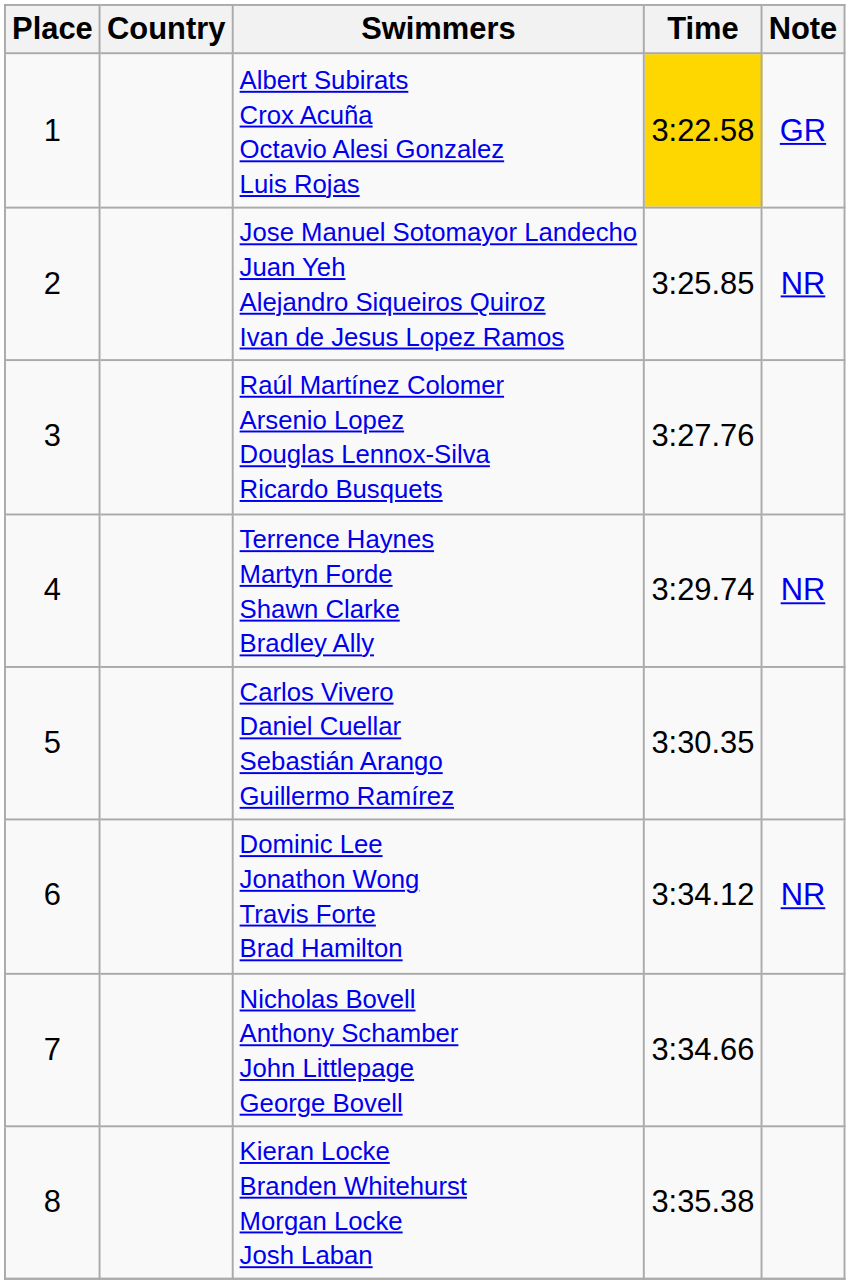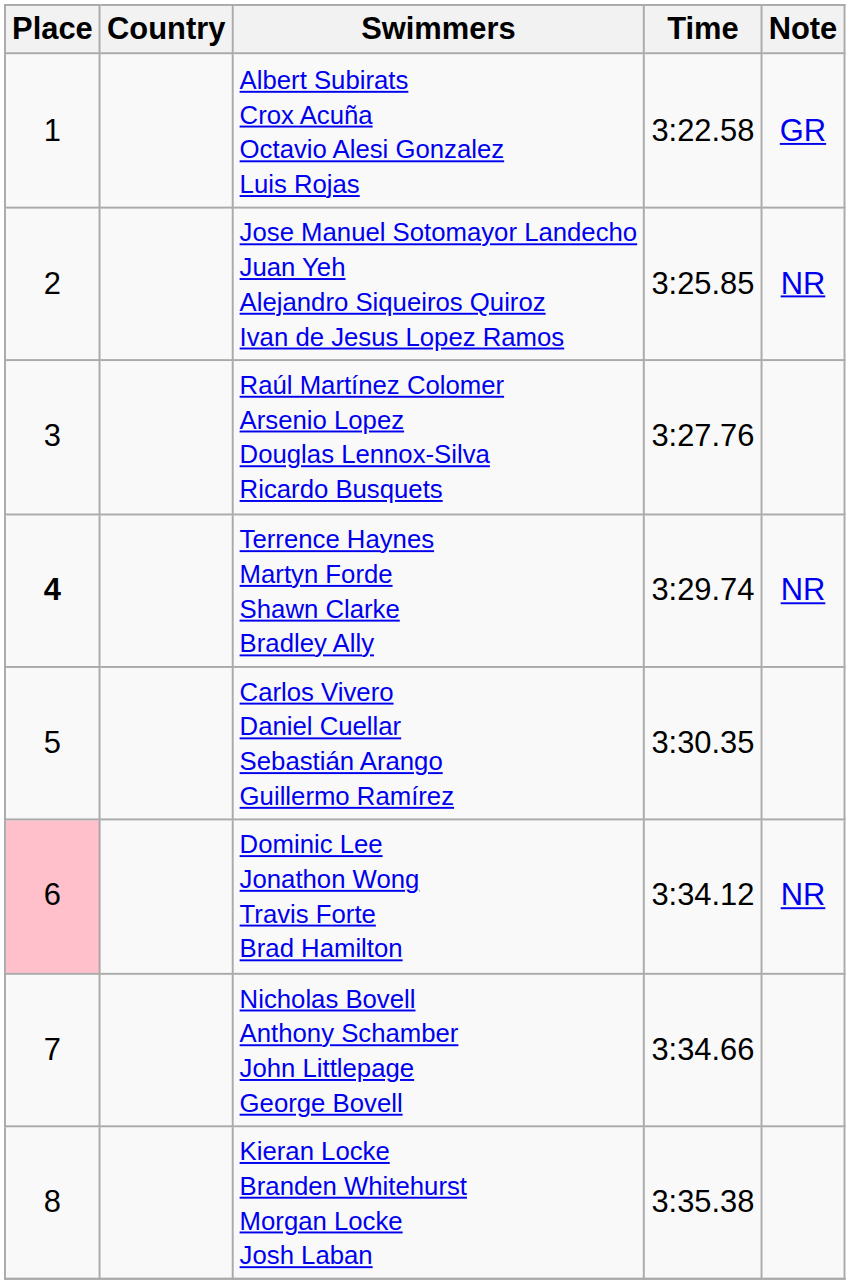(703, 130) gold background -> (703, 130) no background
(52, 589) normal -> (52, 589) bold
(52, 896) no background -> (52, 896) pink background
